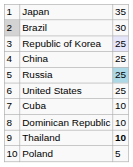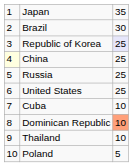(9, 28) lightgrey background -> (9, 28) no background
(9, 59) no background -> (9, 59) lightyellow background
(121, 75) lightblue background -> (121, 75) no background
(121, 122) no background -> (121, 122) lightsalmon background
(121, 138) bold -> (121, 138) normal
